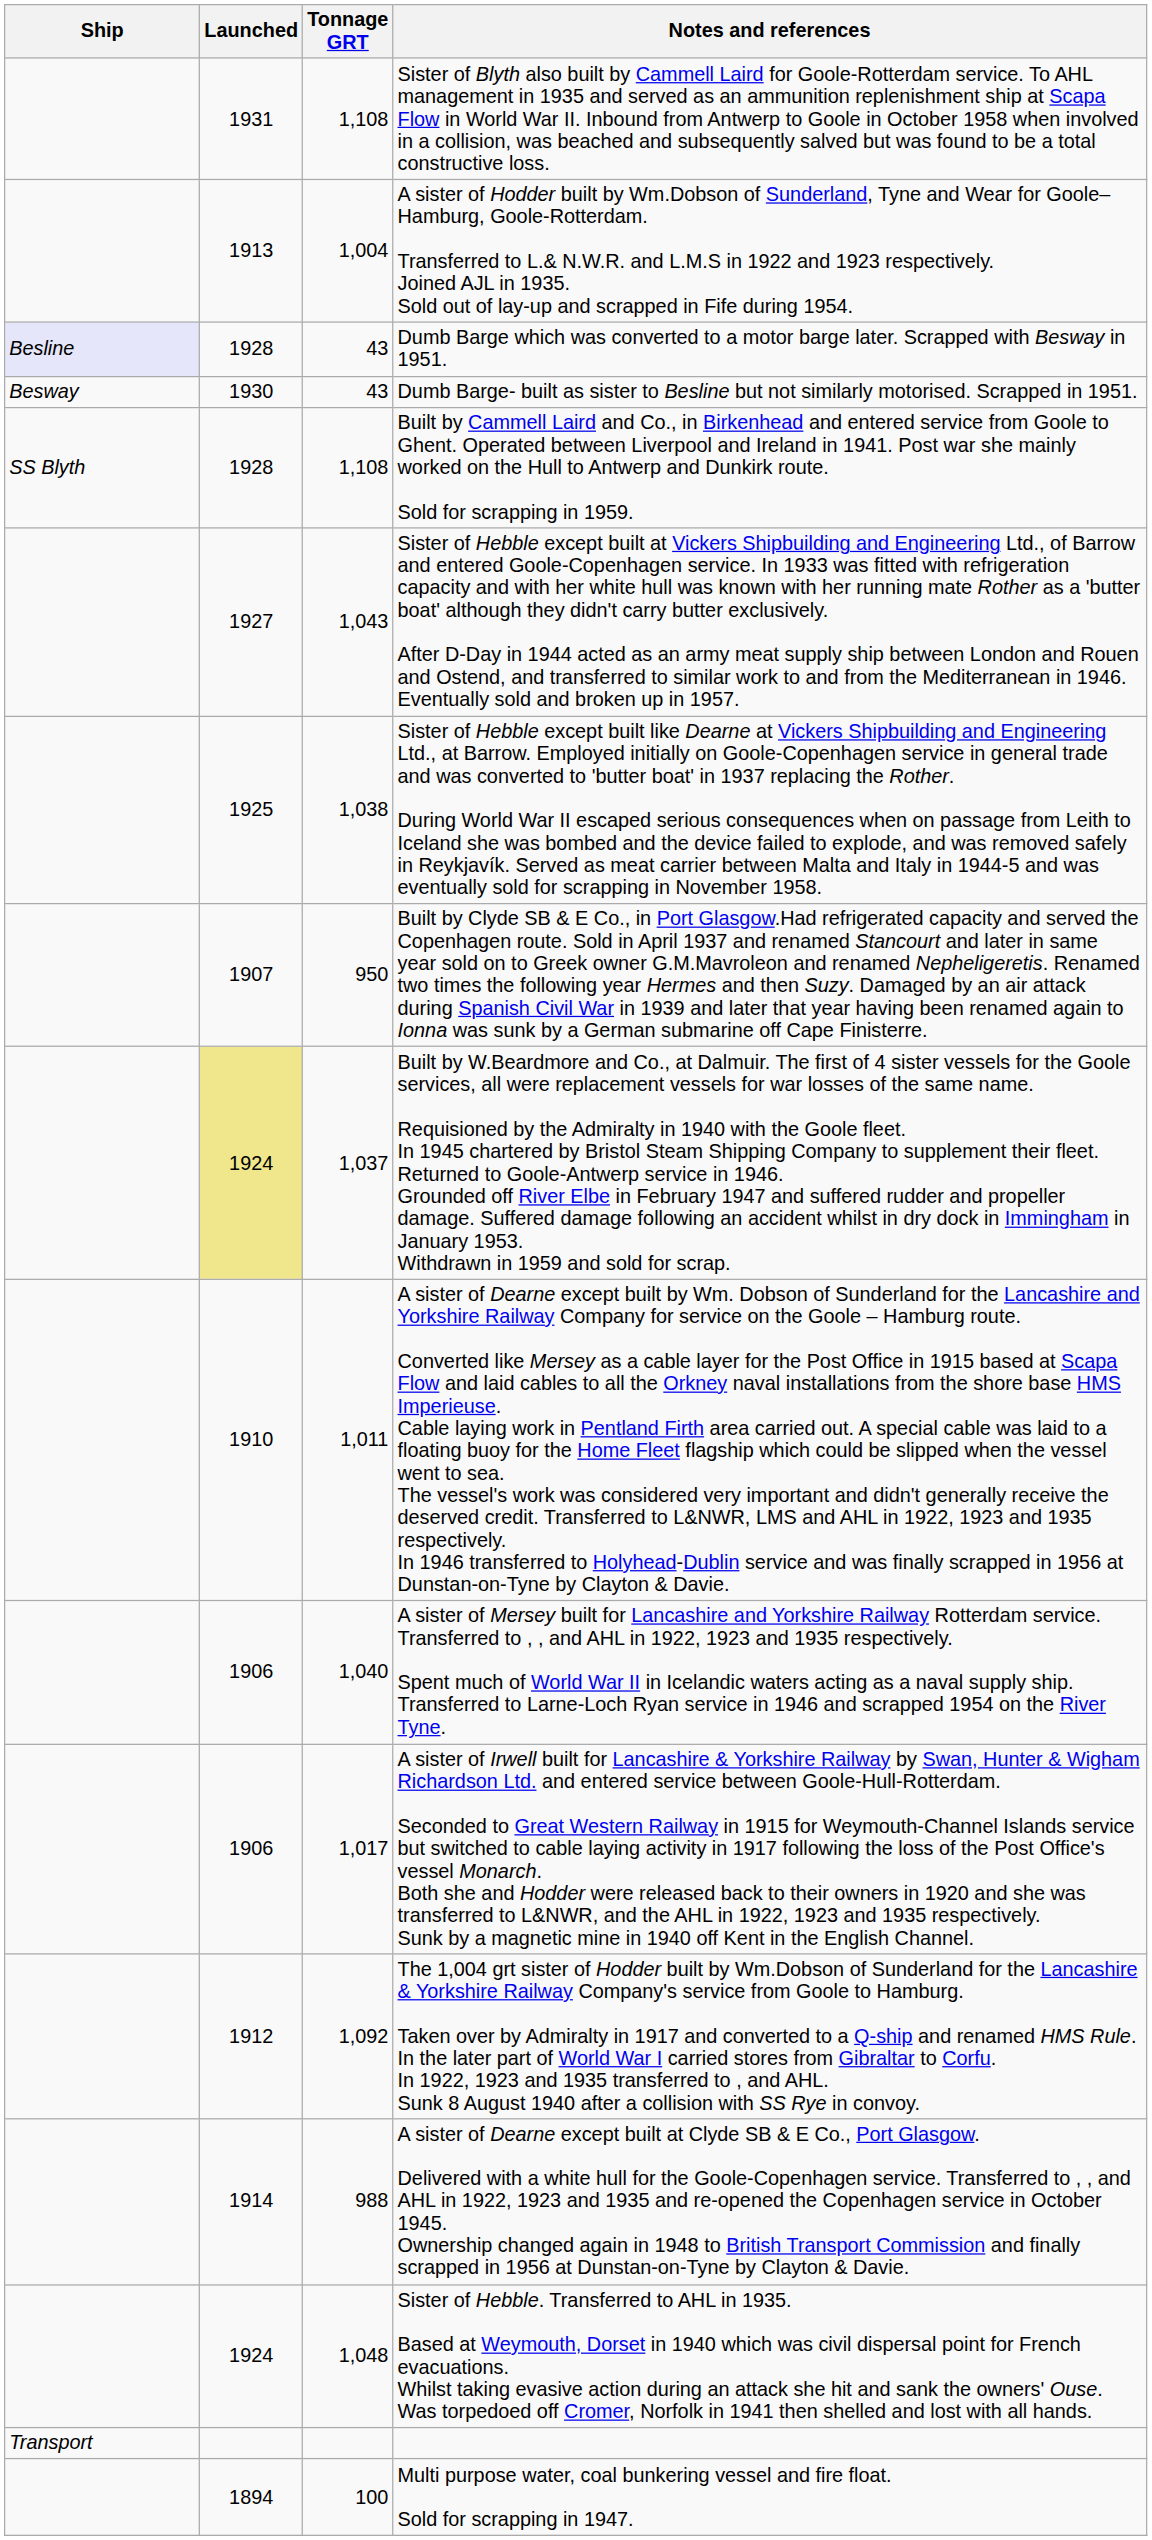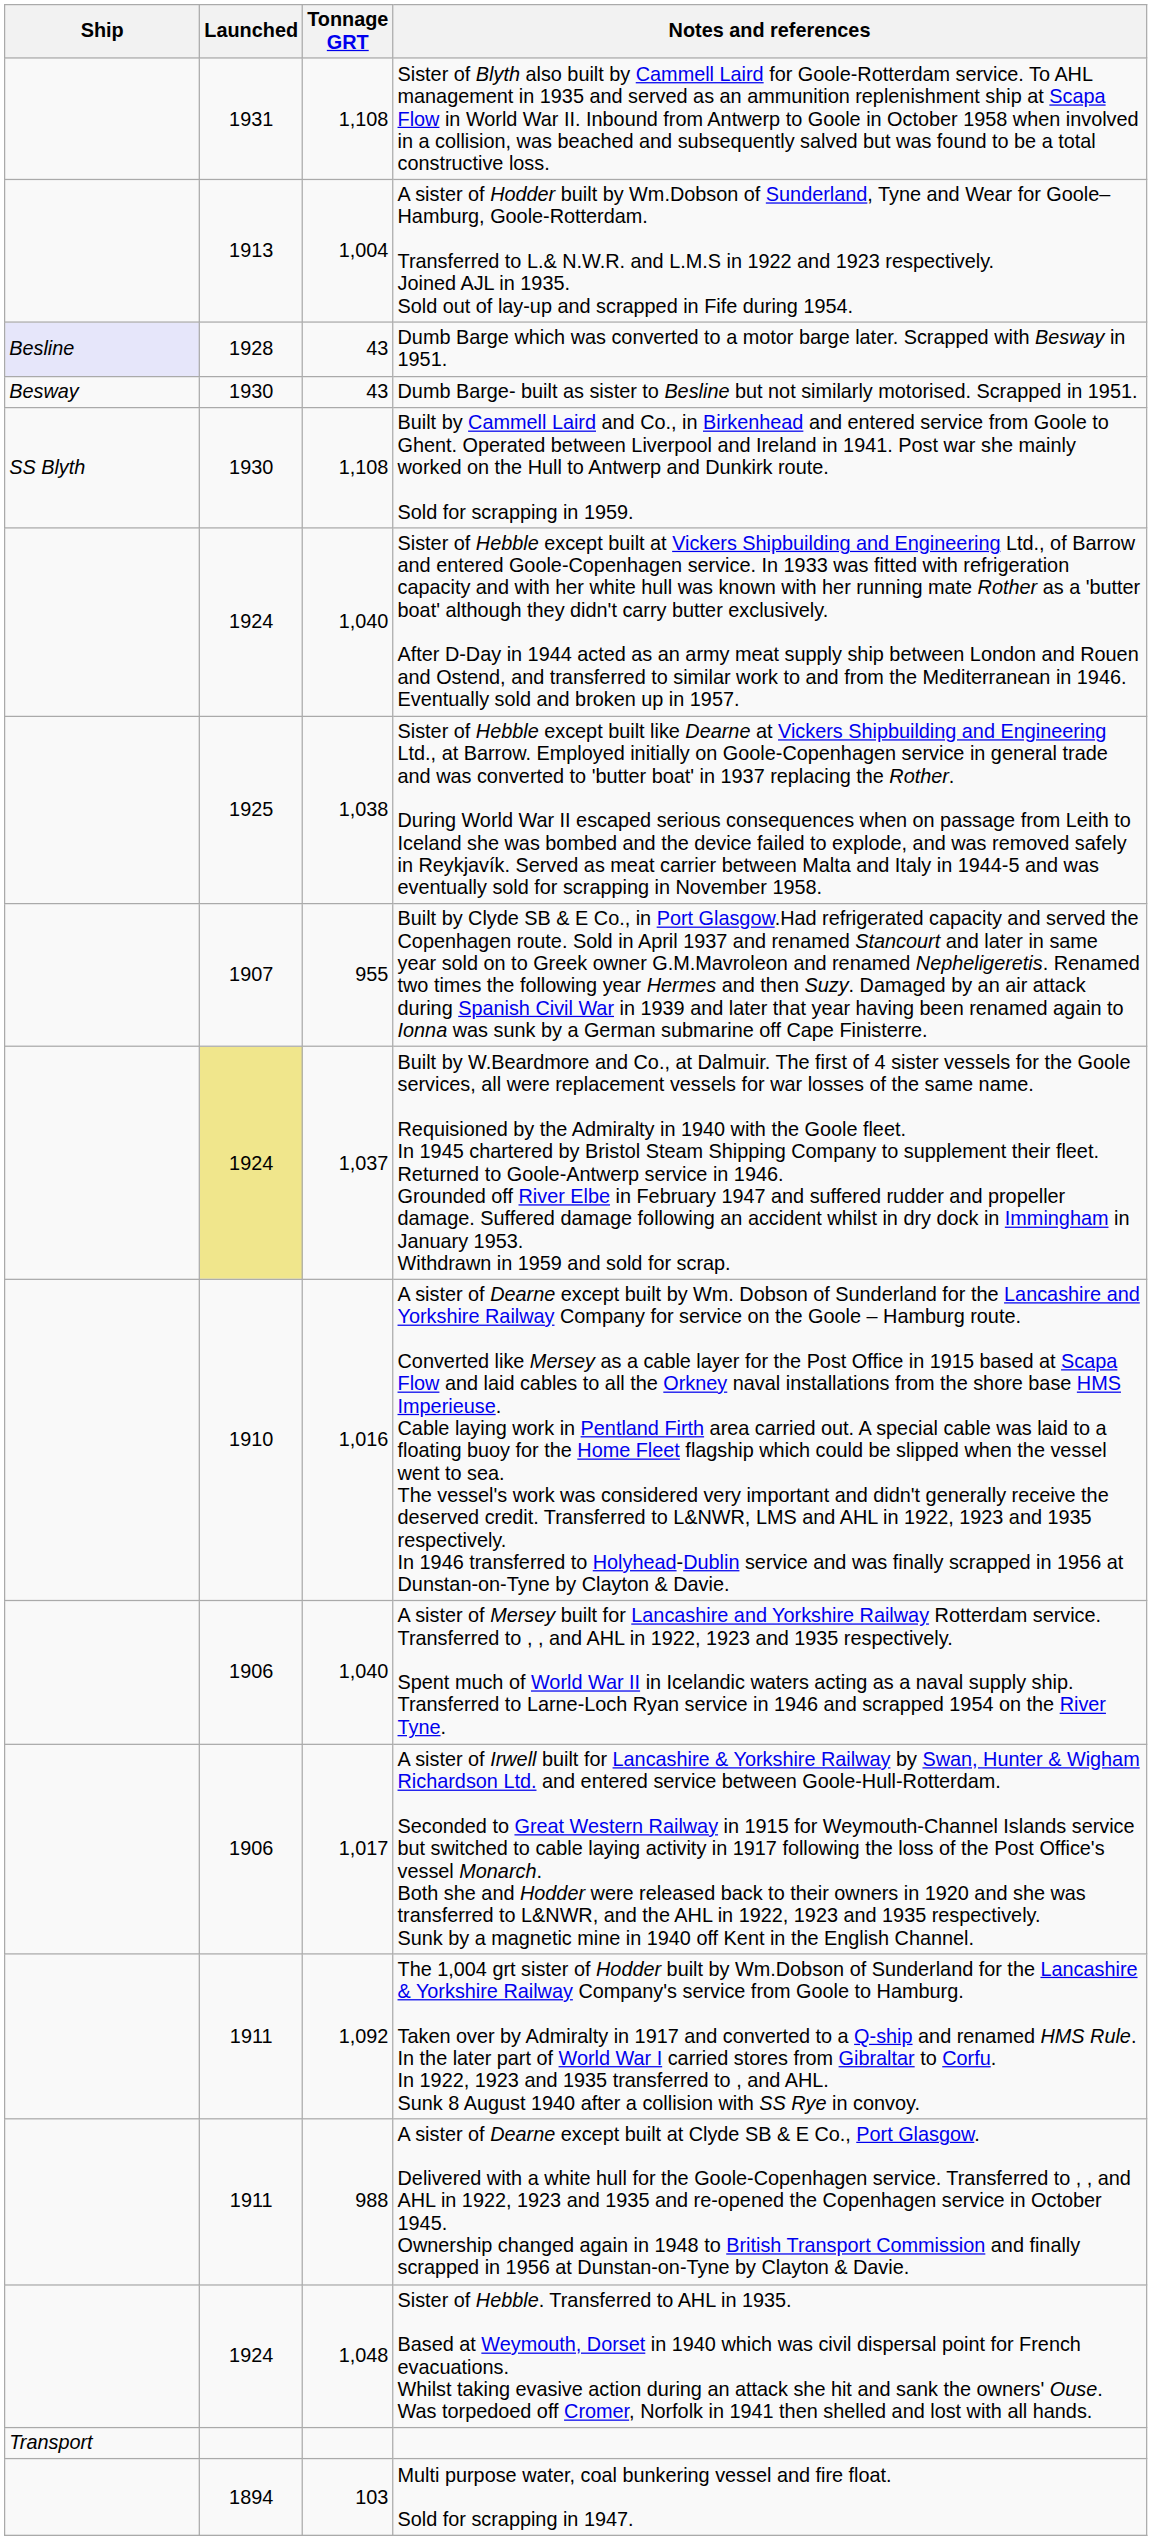(251, 467) 1928 -> (251, 467) 1930
(251, 621) 1927 -> (251, 621) 1924
(364, 621) 1,043 -> (364, 621) 1,040
(372, 975) 950 -> (372, 975) 955
(364, 1439) 1,011 -> (364, 1439) 1,016
(251, 2036) 1912 -> (251, 2036) 1911
(251, 2201) 1914 -> (251, 2201) 1911
(372, 2496) 100 -> (372, 2496) 103
